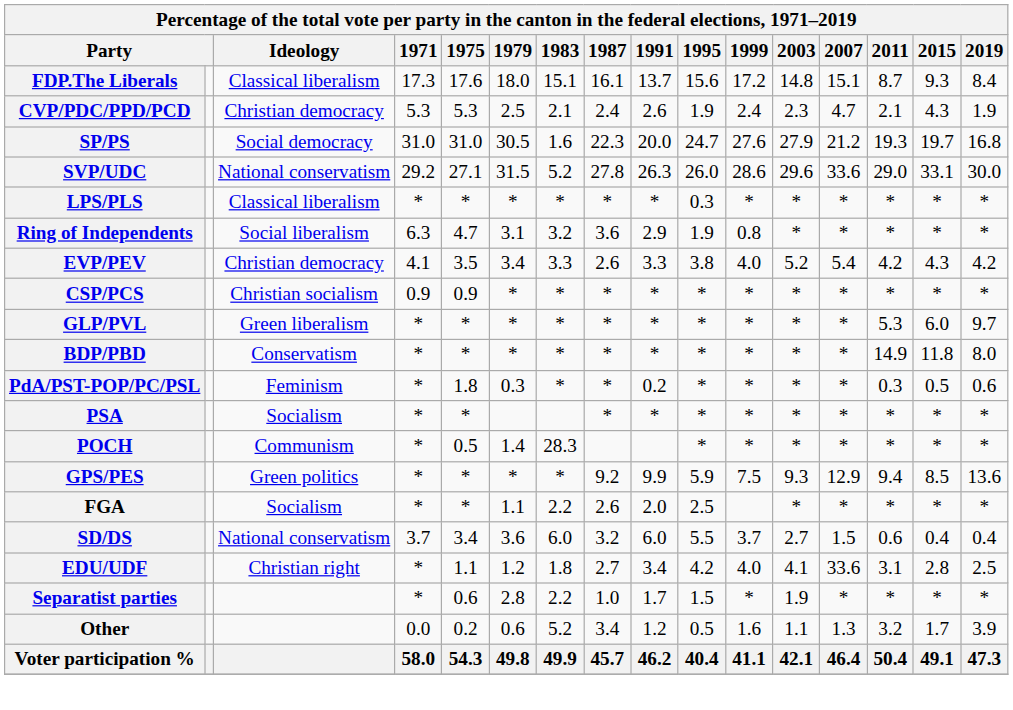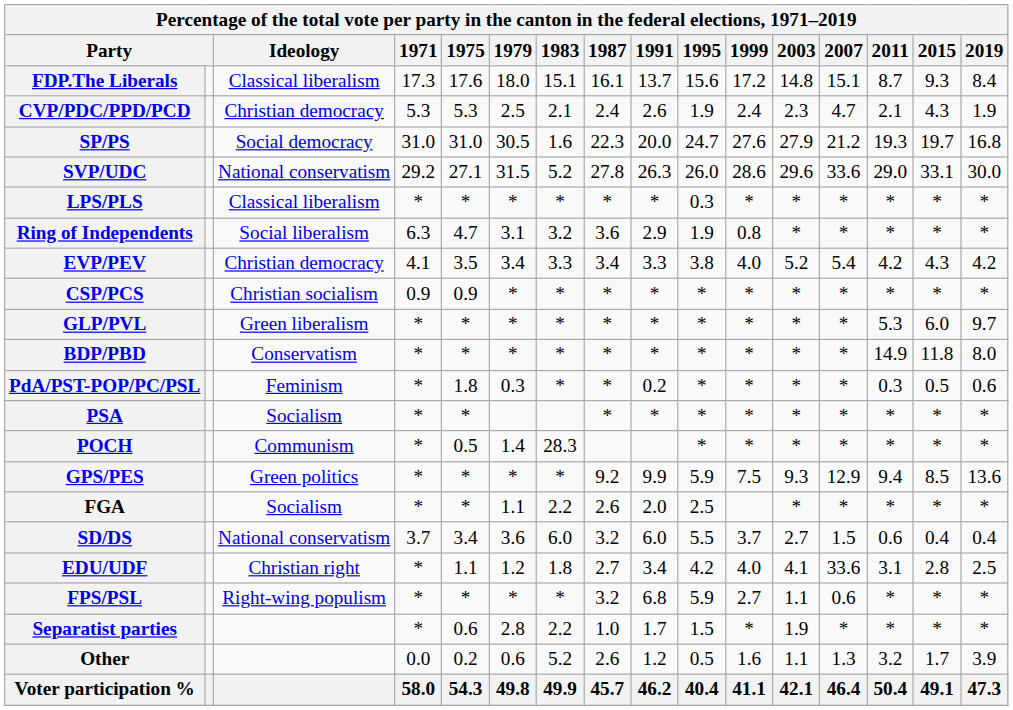(607, 263) 2.6 -> (607, 263) 3.4
+ row: (105, 598)
(607, 628) 3.4 -> (607, 659) 2.6
